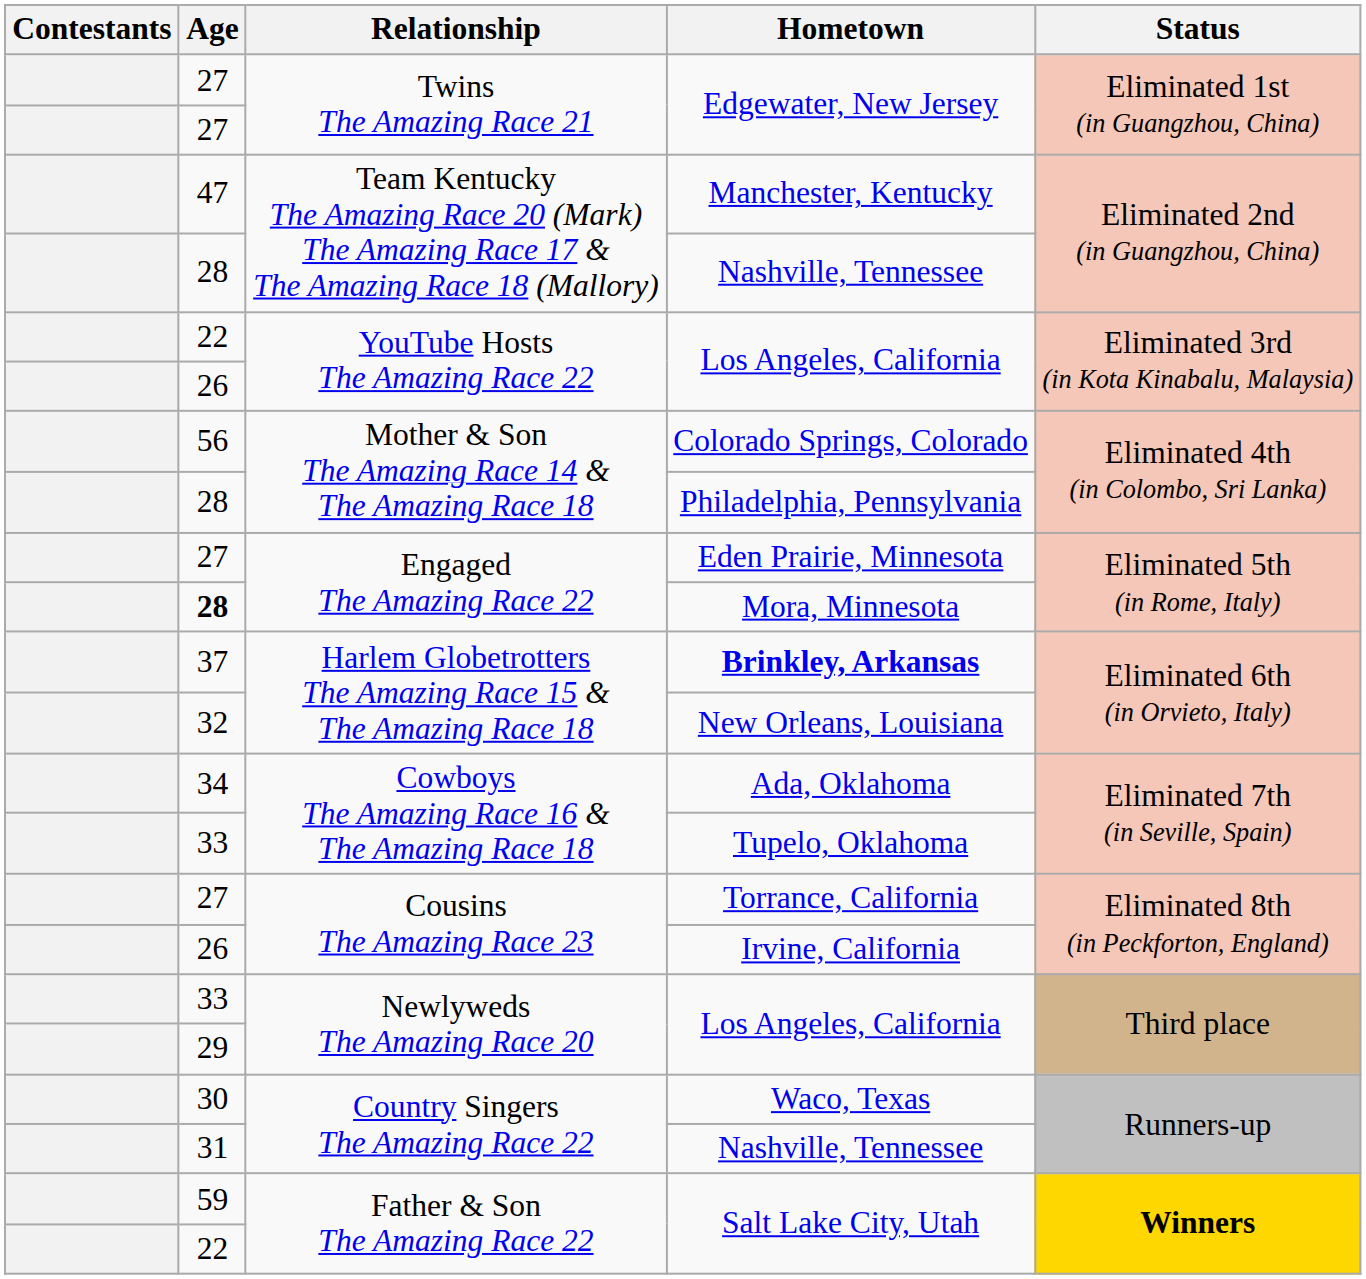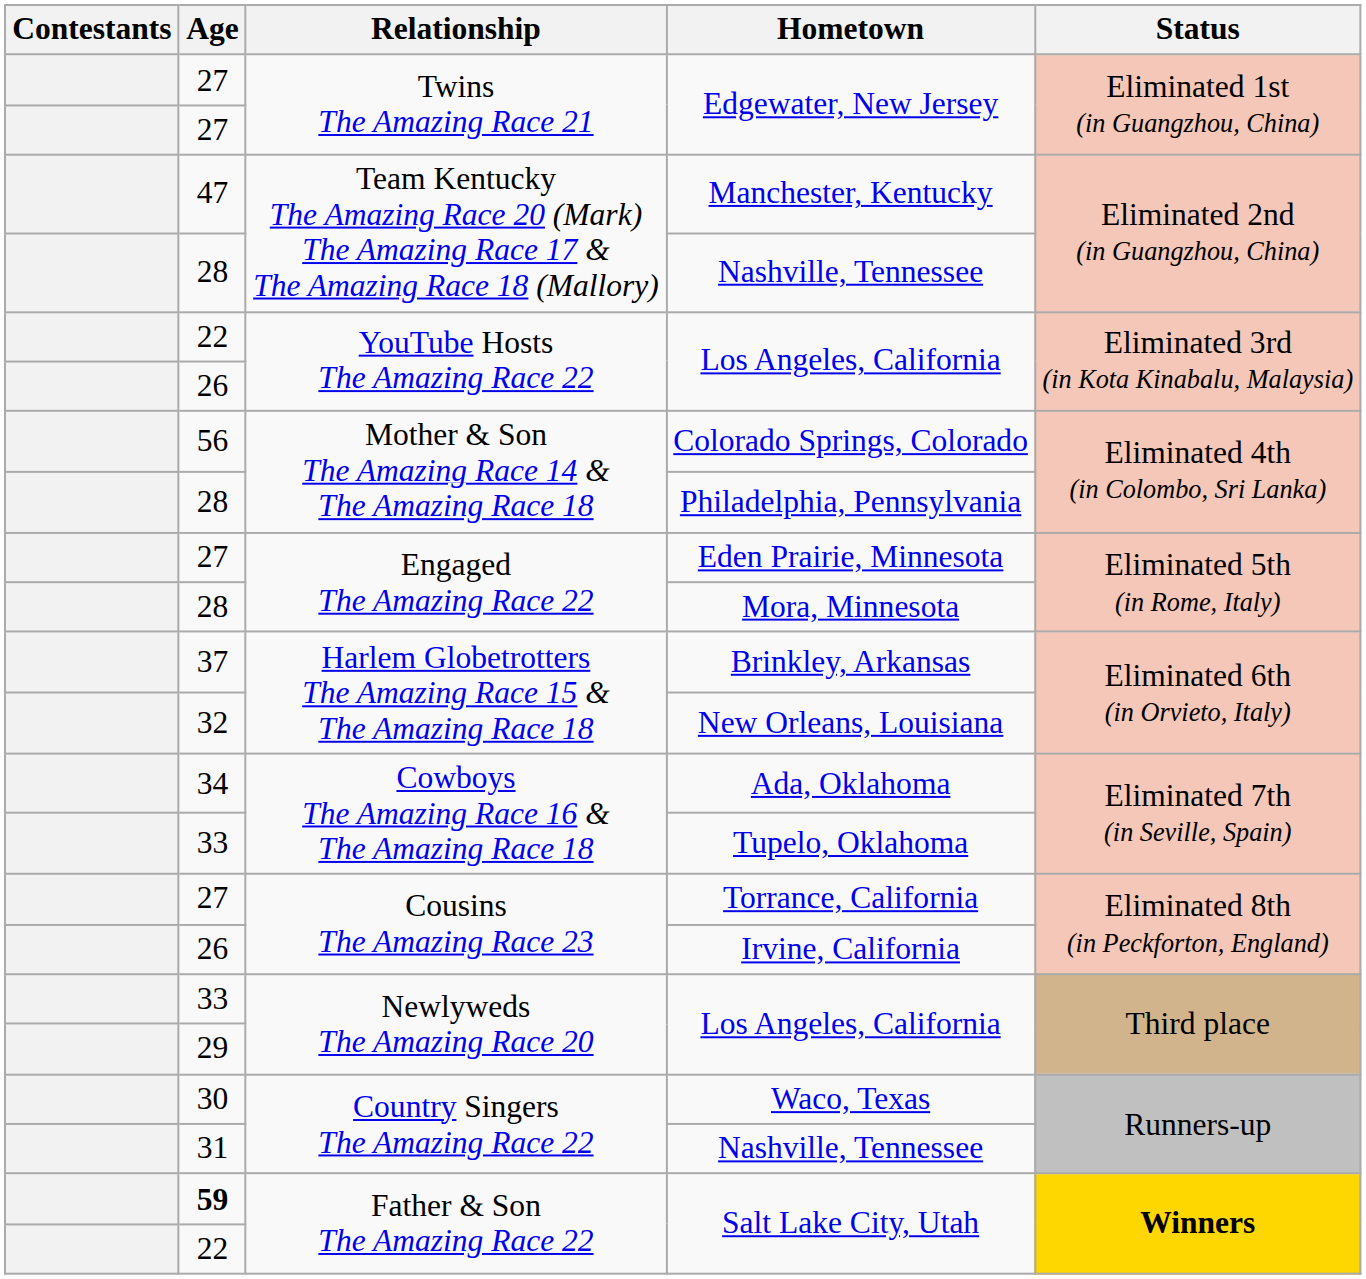(212, 606) bold -> (212, 606) normal
(851, 661) bold -> (851, 661) normal
(212, 1198) normal -> (212, 1198) bold
